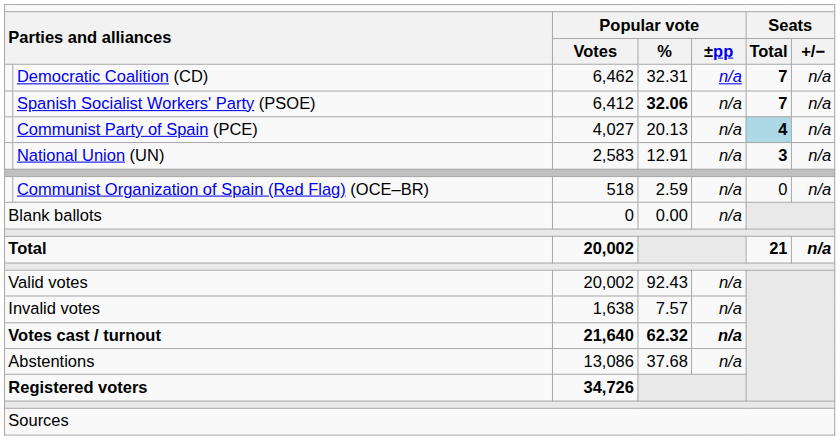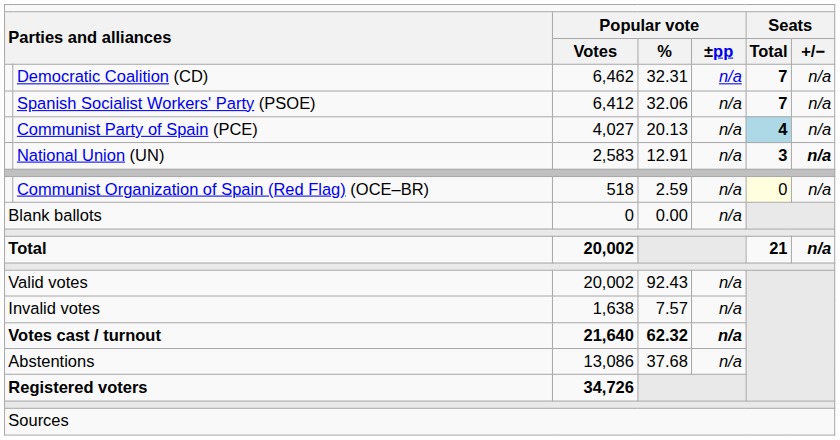(667, 103) bold -> (667, 103) normal
(820, 155) normal -> (819, 155) bold
(783, 189) no background -> (783, 189) lightyellow background
